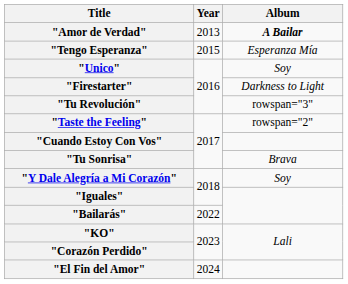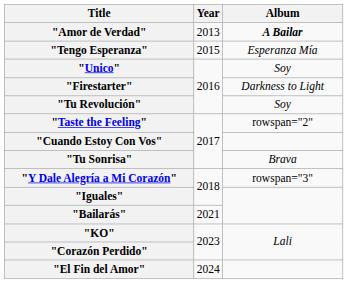(283, 104) rowspan="3" -> (283, 104) Soy
(283, 178) Soy -> (283, 178) rowspan="3"
(208, 214) 2022 -> (208, 214) 2021
